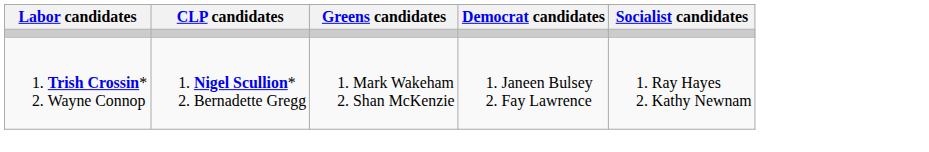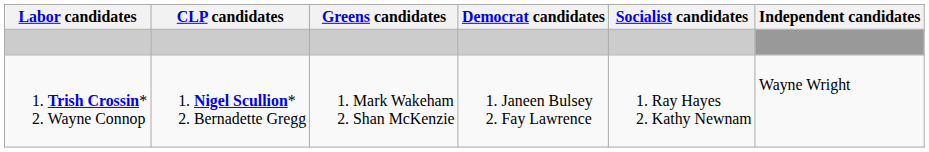+ column: (840, 17)
